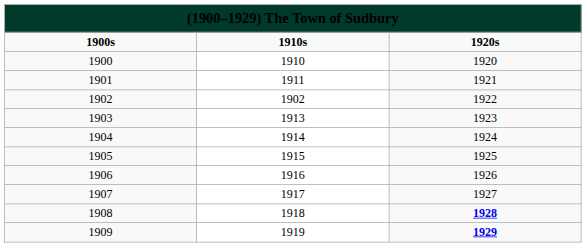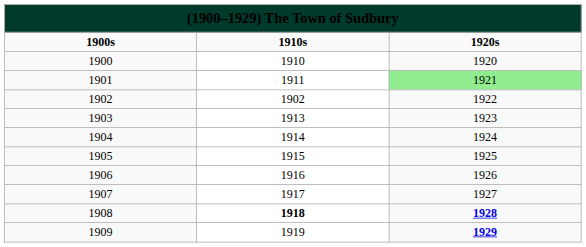(485, 80) no background -> (485, 80) lightgreen background
(293, 213) normal -> (293, 213) bold
